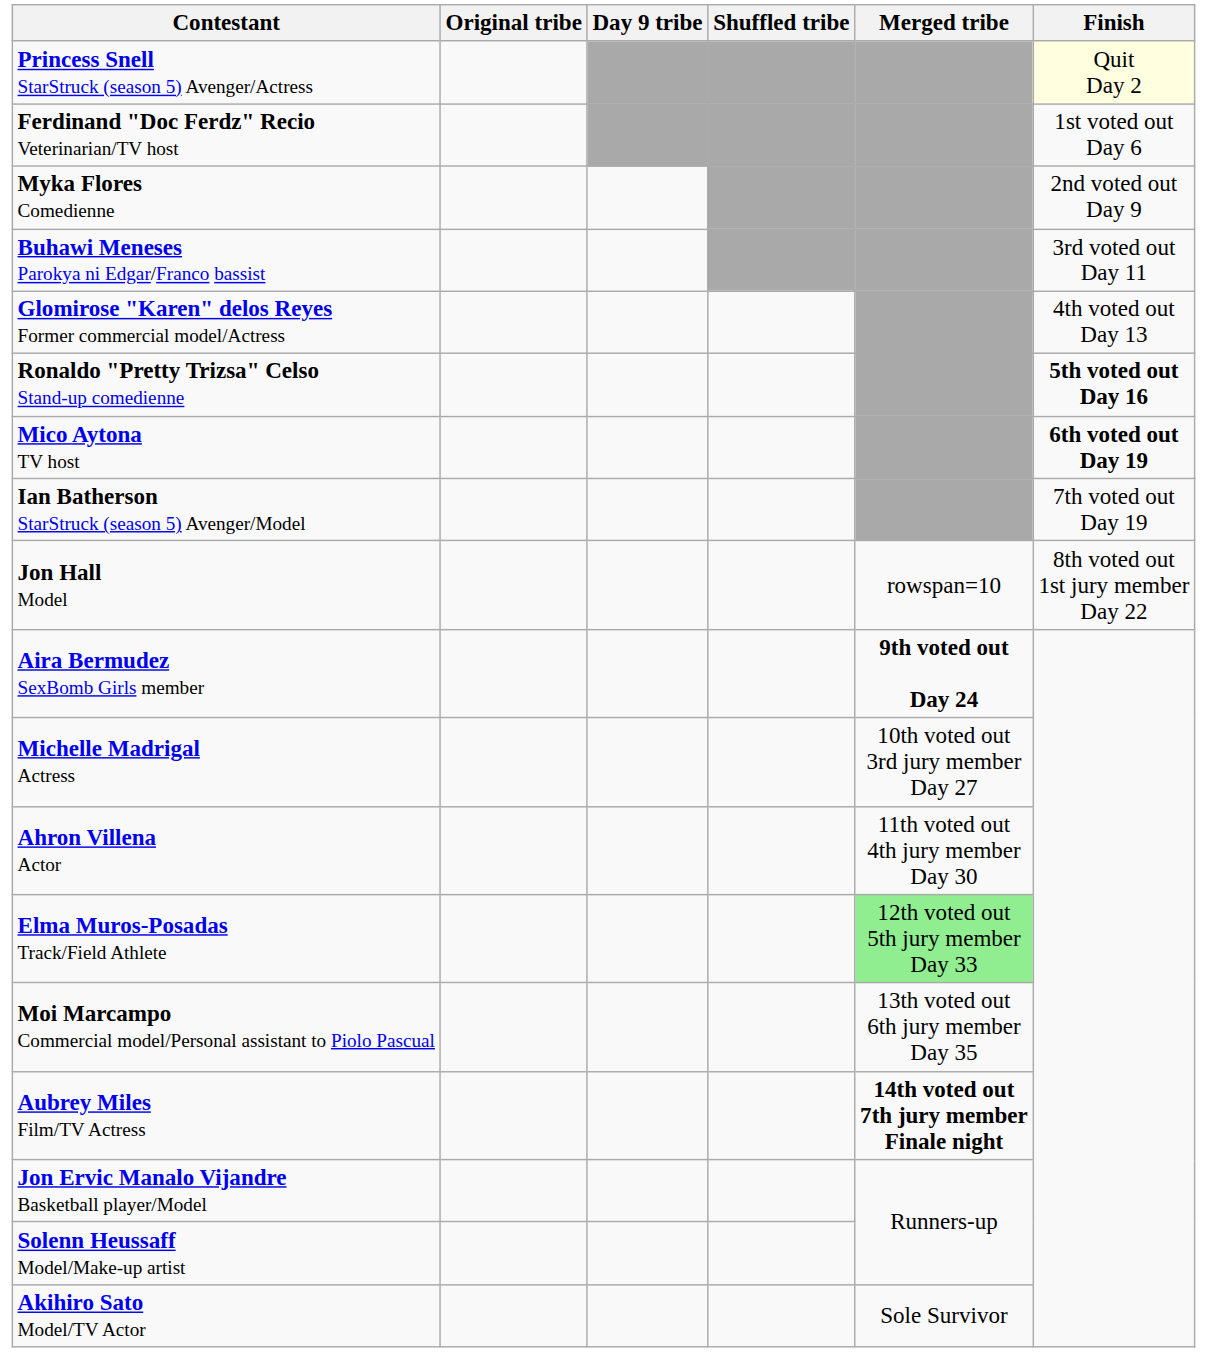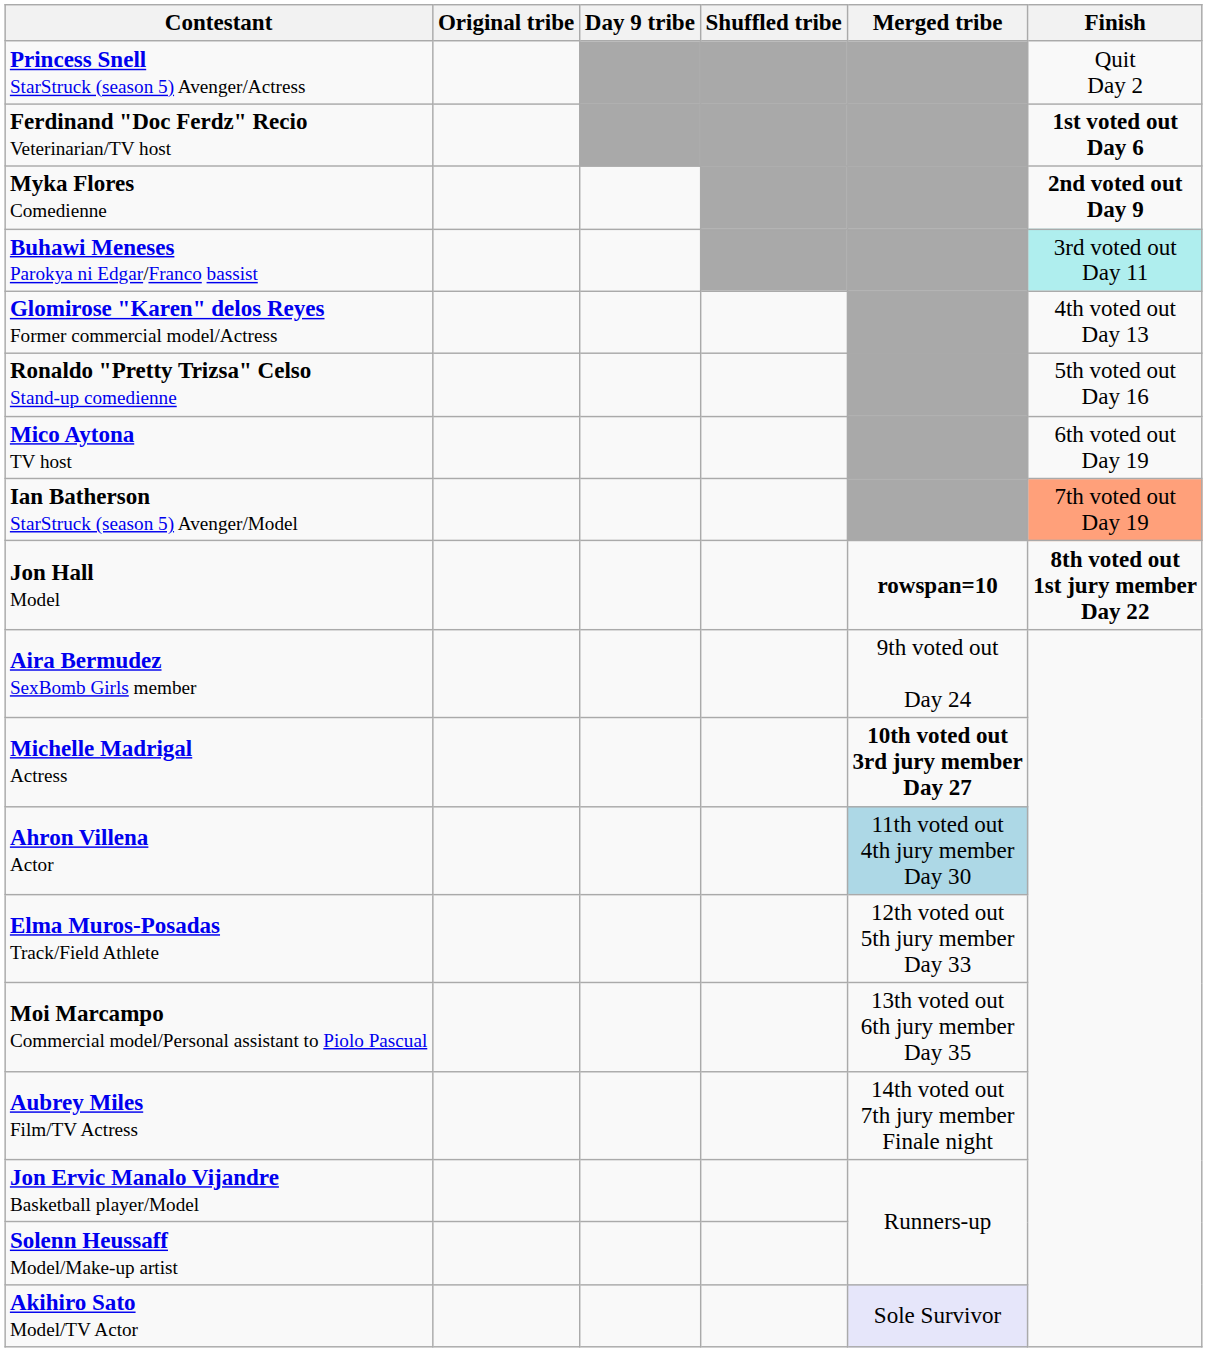(1114, 72) lightyellow background -> (1115, 72) no background
(1114, 134) normal -> (1115, 134) bold
(1114, 197) normal -> (1115, 197) bold
(1114, 259) no background -> (1115, 259) paleturquoise background
(1114, 384) bold -> (1115, 384) normal
(1114, 447) bold -> (1115, 447) normal
(1114, 509) no background -> (1115, 509) lightsalmon background
(944, 584) normal -> (938, 584) bold
(1114, 584) normal -> (1115, 584) bold
(944, 673) bold -> (938, 673) normal
(944, 761) normal -> (938, 761) bold
(944, 850) no background -> (938, 850) lightblue background
(944, 938) lightgreen background -> (938, 938) no background
(944, 1115) bold -> (938, 1115) normal
(944, 1315) no background -> (938, 1315) lavender background
